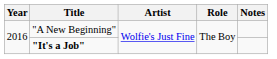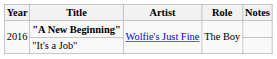(74, 29) normal -> (77, 29) bold
(59, 45) bold -> (55, 45) normal
